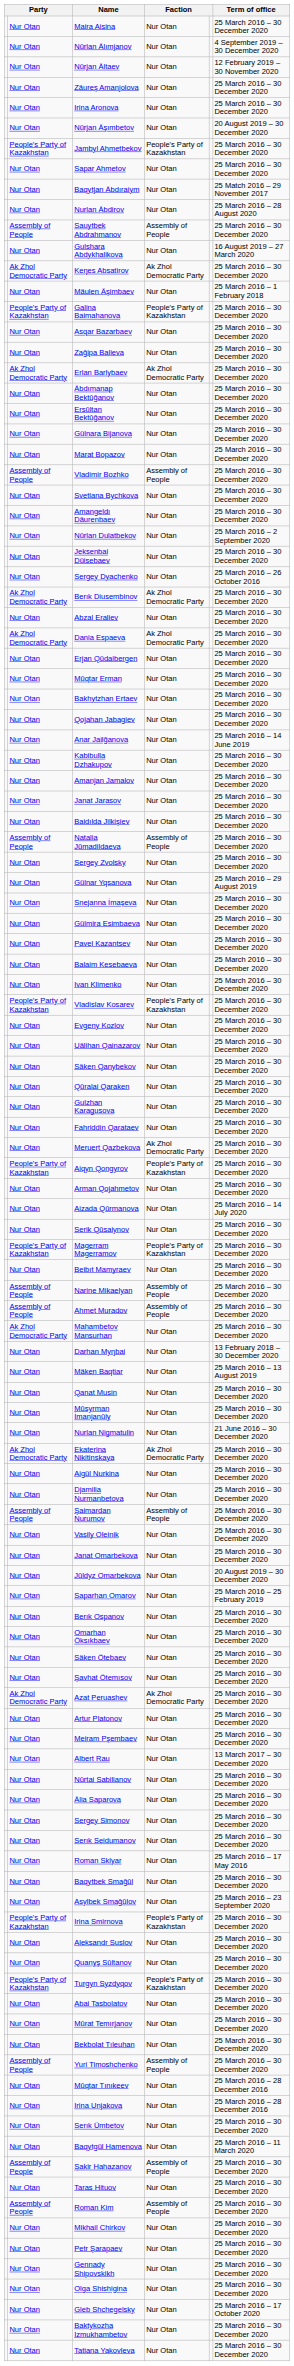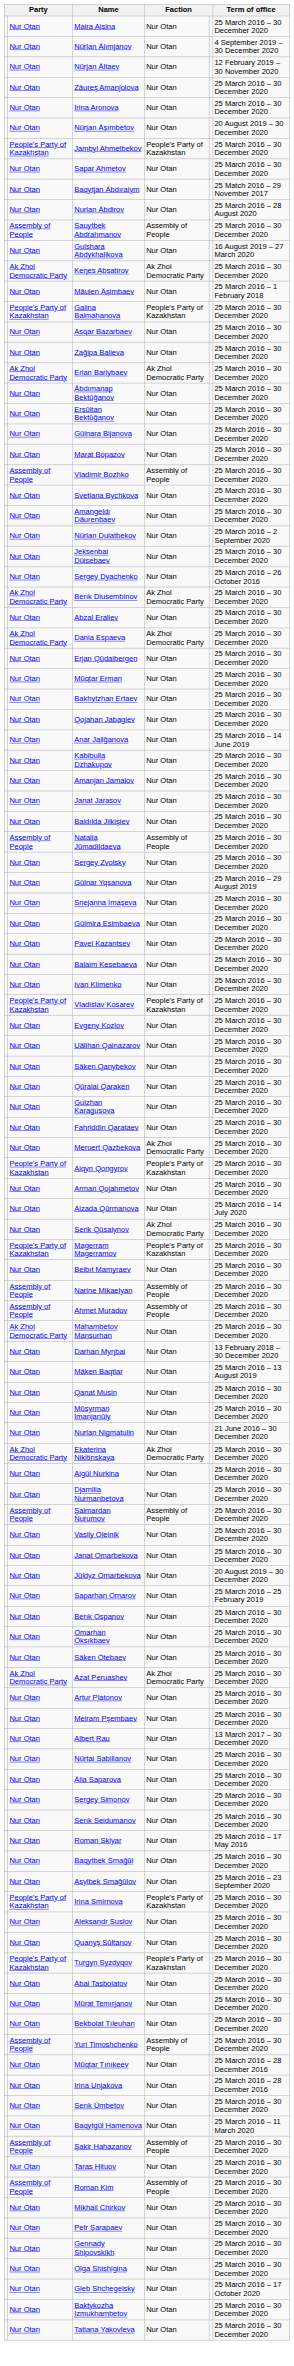(161, 1229) Nur Otan -> (175, 1229) Ak Zhol Democratic Party
- row: (103, 1677)
